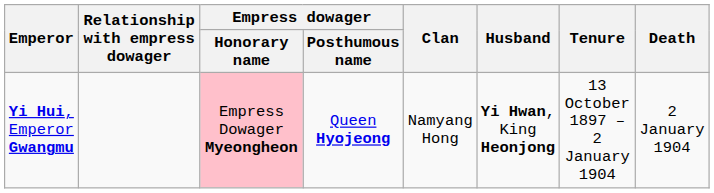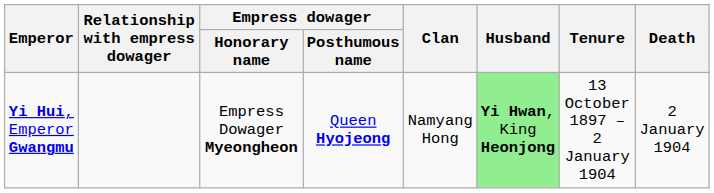(251, 130) pink background -> (251, 130) no background
(518, 130) no background -> (518, 130) lightgreen background
